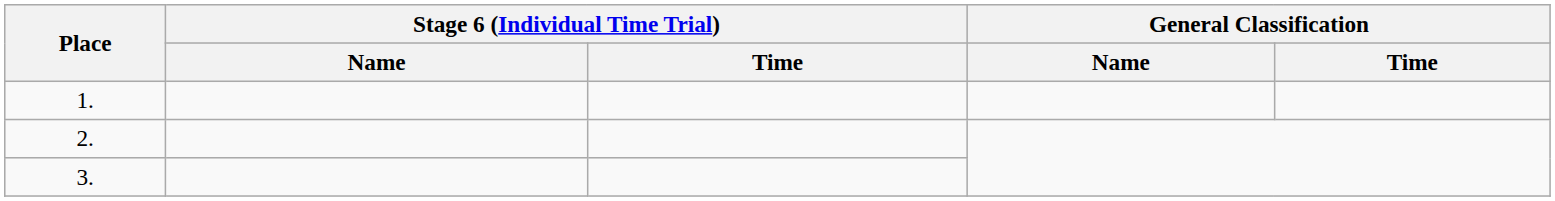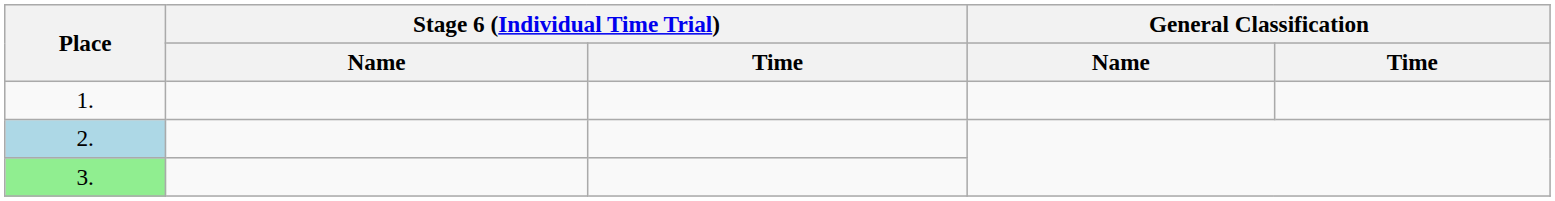(85, 138) no background -> (85, 138) lightblue background
(85, 177) no background -> (85, 177) lightgreen background
